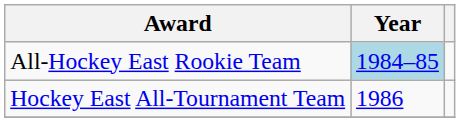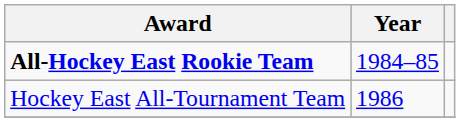(155, 60) normal -> (162, 60) bold
(397, 60) lightblue background -> (397, 60) no background
